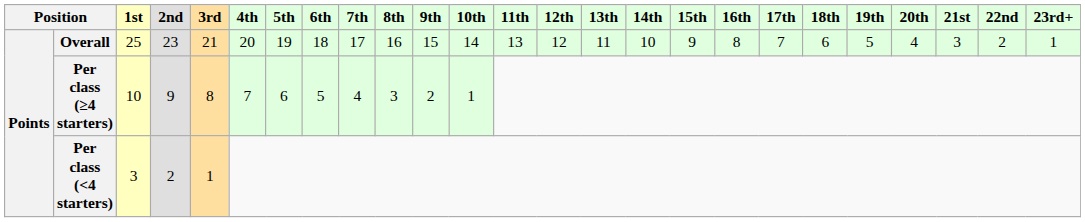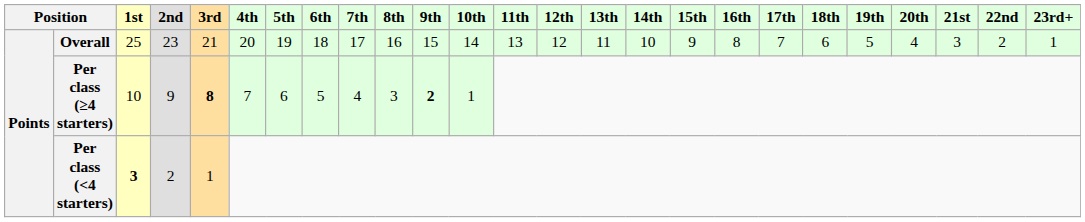(210, 95) normal -> (210, 95) bold
(431, 95) normal -> (431, 95) bold
(134, 175) normal -> (134, 175) bold
